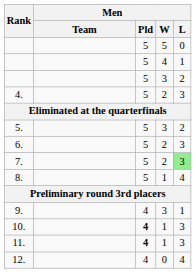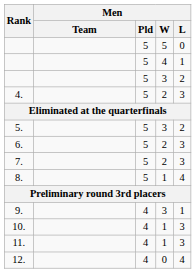(182, 161) lightgreen background -> (182, 161) no background
(146, 227) bold -> (146, 227) normal
(146, 243) bold -> (146, 243) normal
